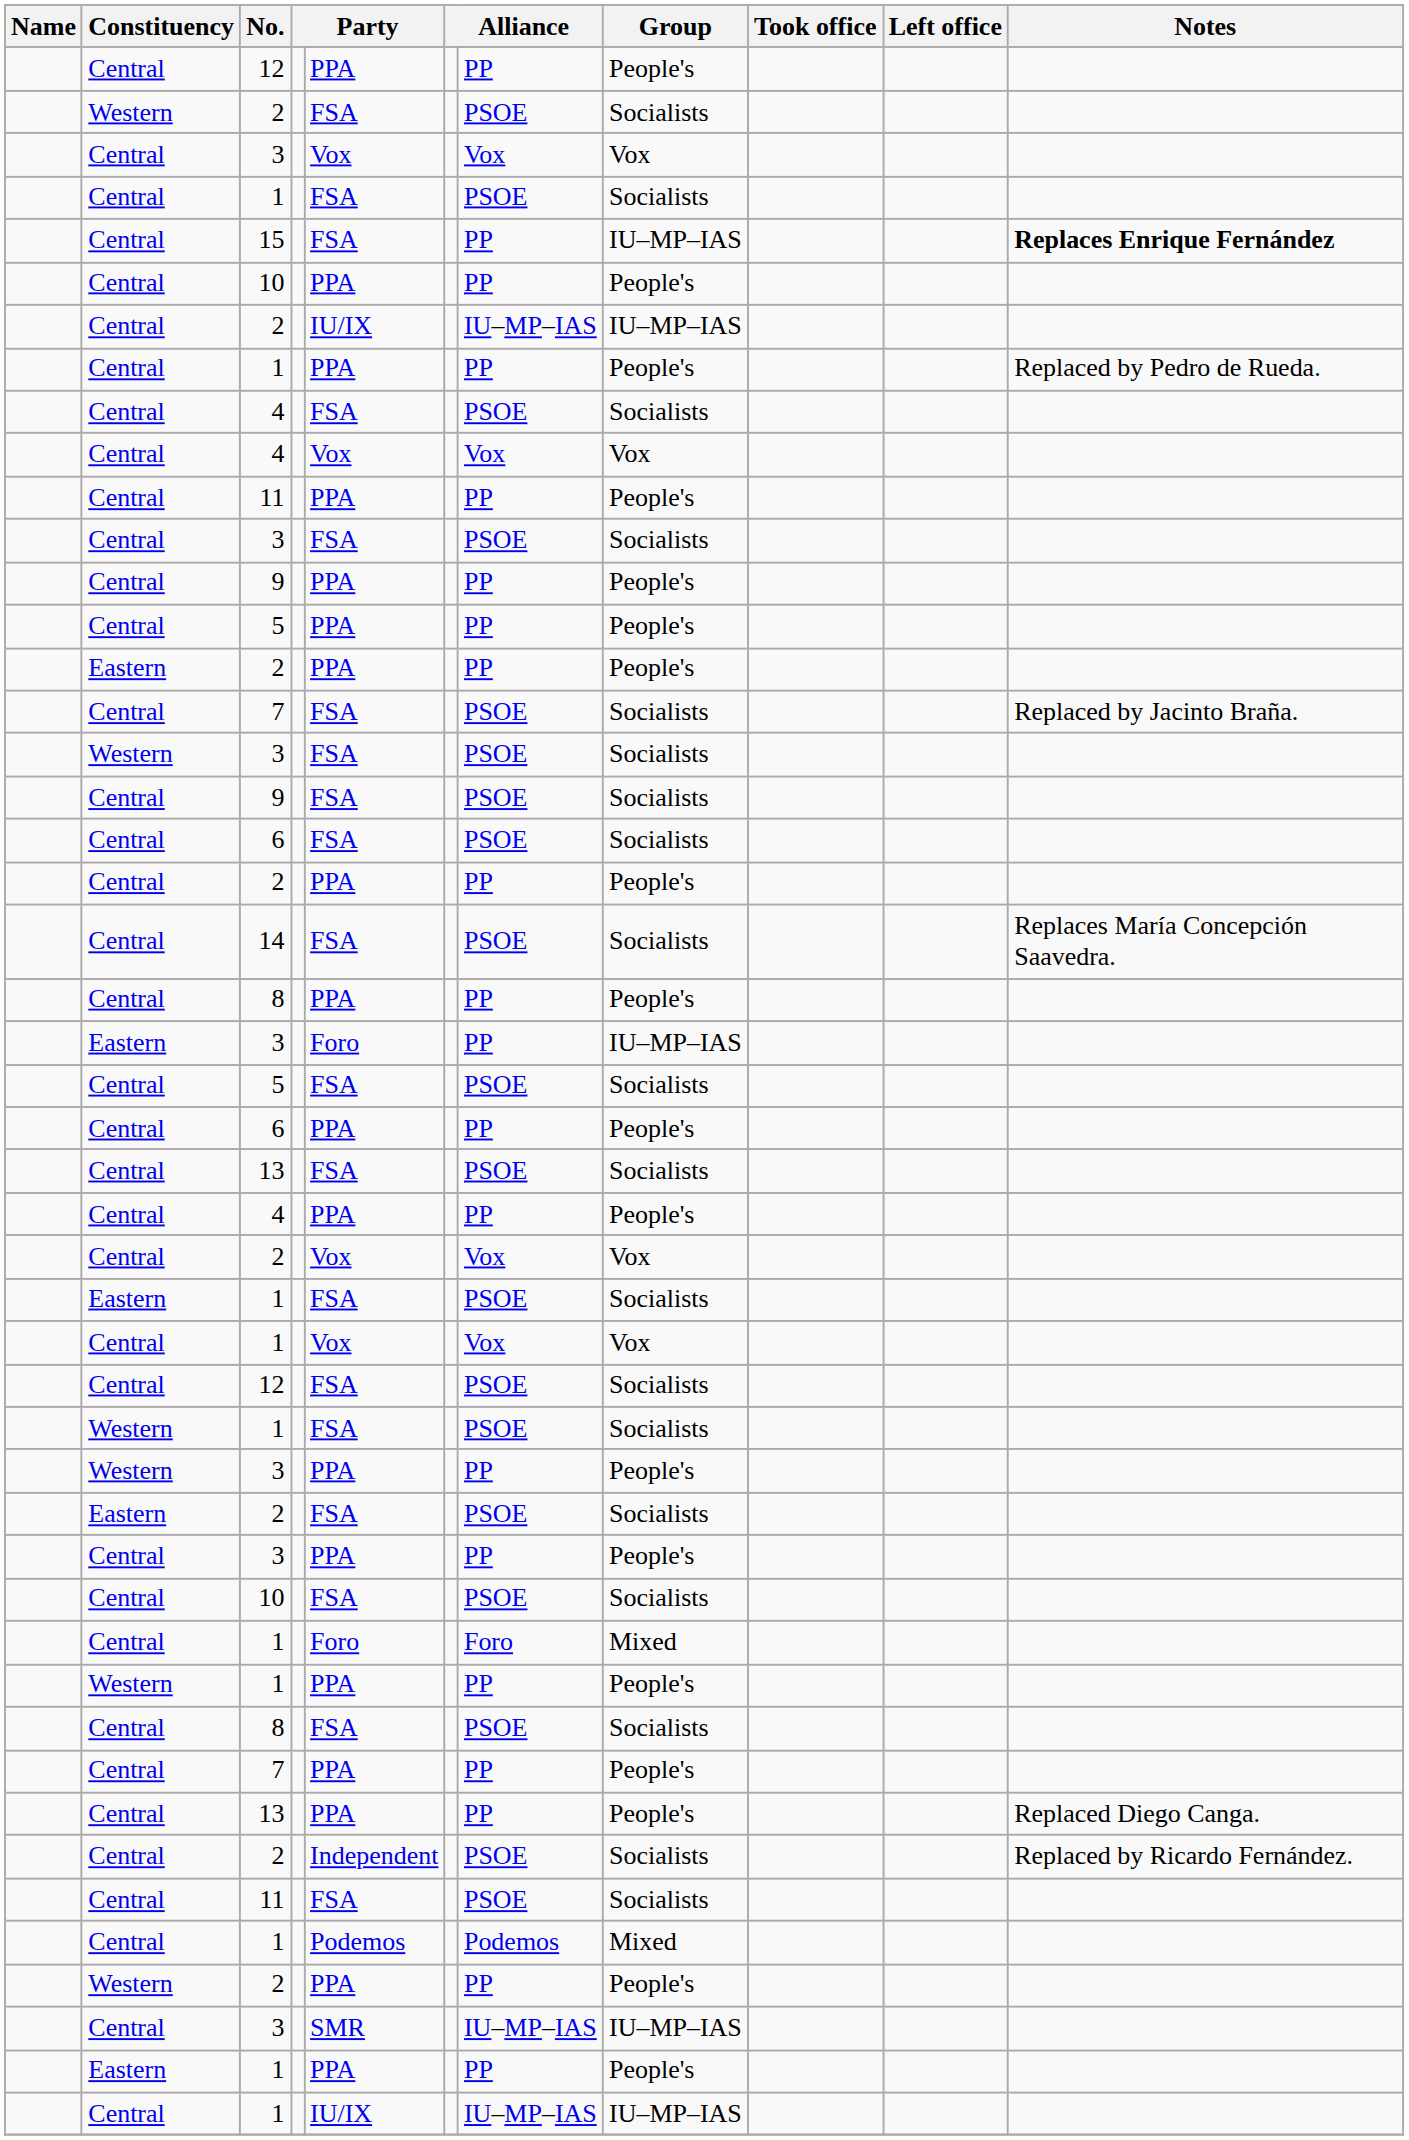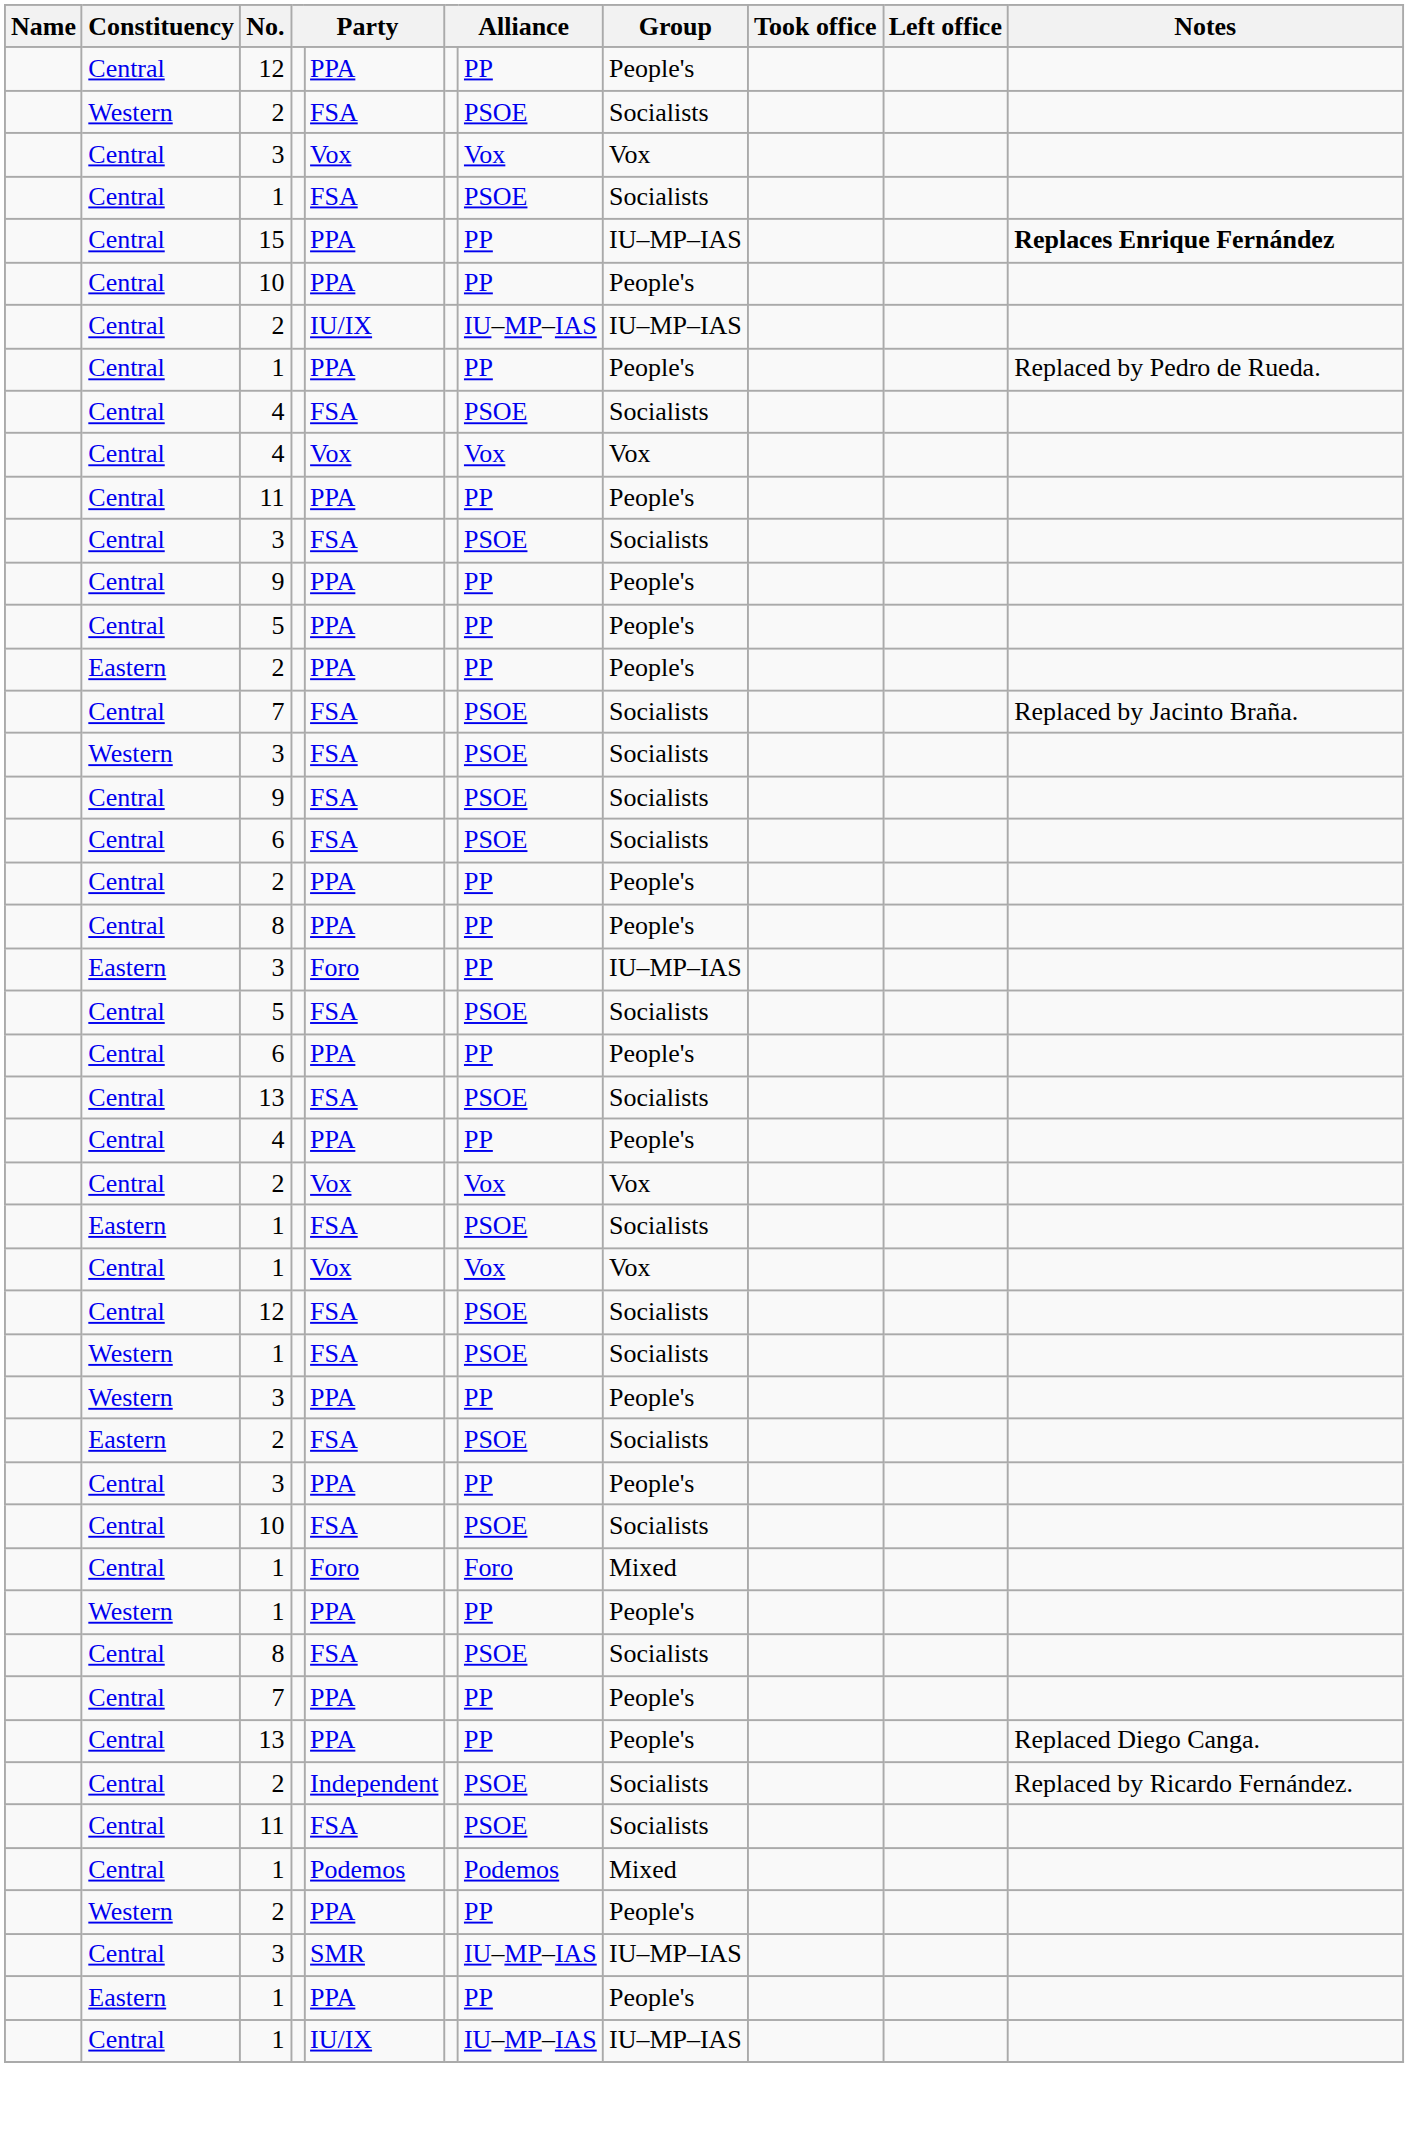(334, 239) FSA -> (333, 239) PPA
- row: (127, 940)
